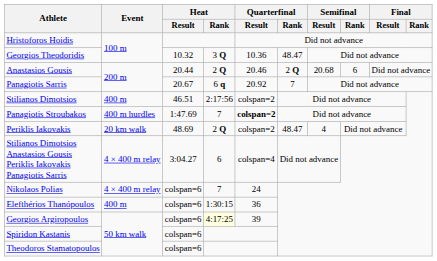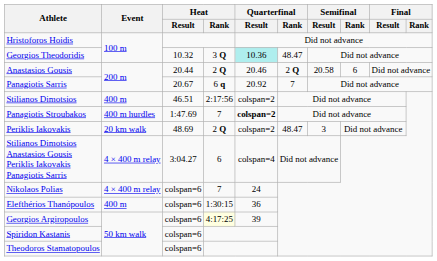(256, 55) no background -> (256, 55) paleturquoise background
(324, 70) 20.68 -> (324, 70) 20.58
(324, 129) 4 -> (324, 129) 3
